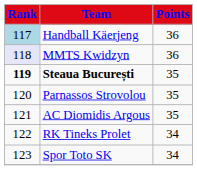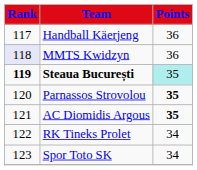(22, 34) lightblue background -> (22, 34) no background
(173, 74) no background -> (173, 74) paleturquoise background
(173, 94) normal -> (173, 94) bold
(173, 114) normal -> (173, 114) bold
